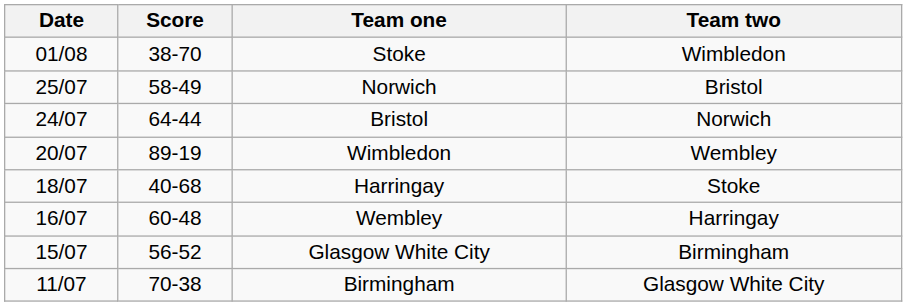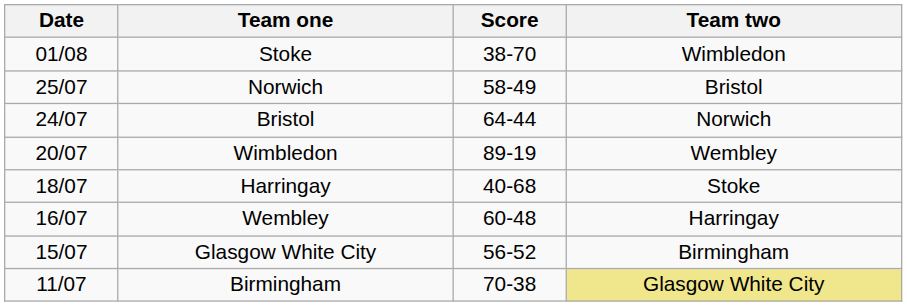columns swapped: (399, 20) <-> (175, 20)
(734, 284) no background -> (734, 284) khaki background
